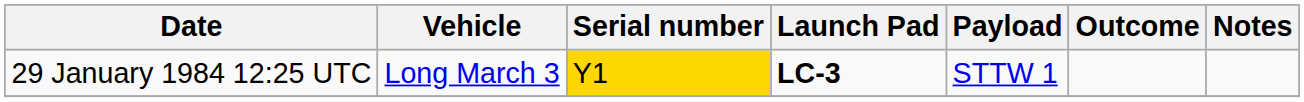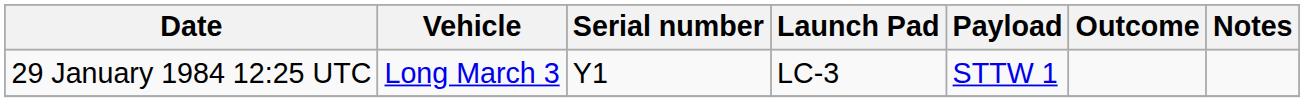(590, 72) gold background -> (590, 72) no background
(809, 72) bold -> (808, 72) normal
